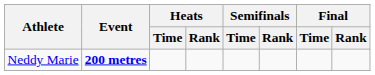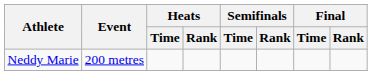(116, 60) bold -> (114, 60) normal
